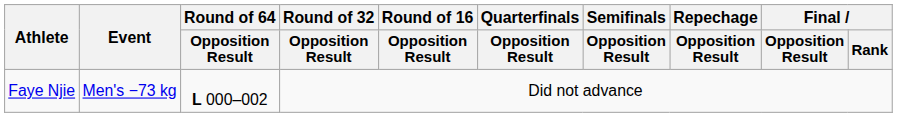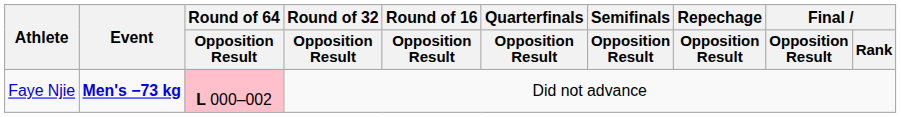(130, 91) normal -> (132, 91) bold
(230, 100) no background -> (234, 100) pink background
